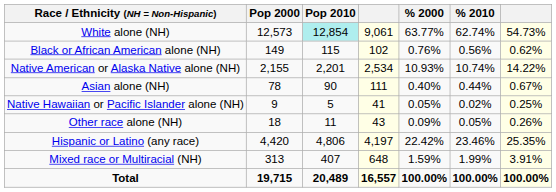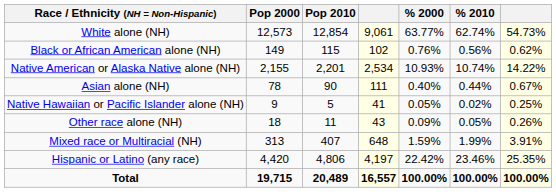(330, 31) paleturquoise background -> (330, 31) no background
rows swapped: (125, 159) <-> (125, 141)
